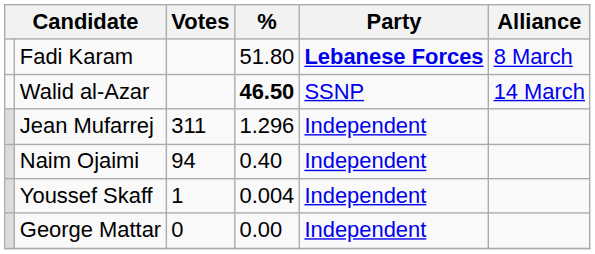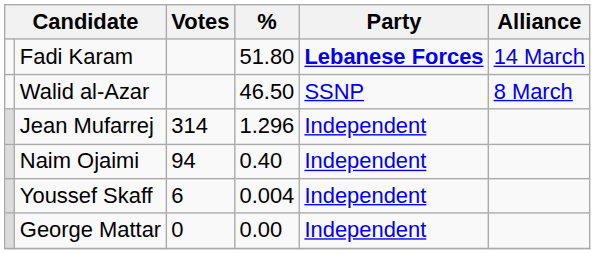(533, 56) 8 March -> (539, 56) 14 March
(267, 91) bold -> (267, 91) normal
(539, 91) 14 March -> (533, 91) 8 March
(189, 126) 311 -> (190, 126) 314
(177, 195) 1 -> (177, 195) 6
